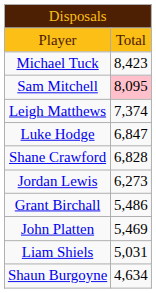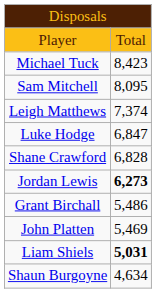(131, 87) pink background -> (131, 87) no background
(131, 181) normal -> (131, 181) bold
(131, 252) normal -> (131, 252) bold
